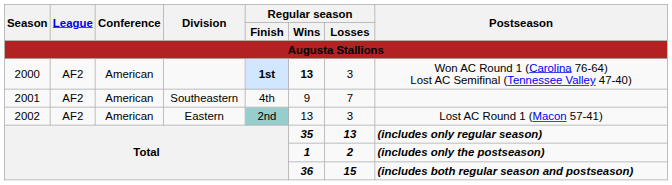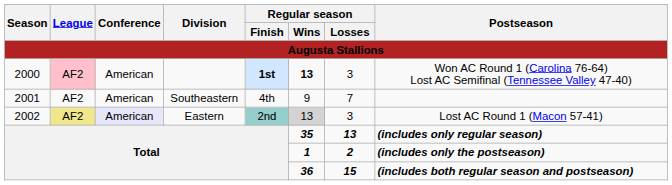(73, 74) no background -> (73, 74) pink background
(73, 117) no background -> (73, 117) khaki background
(129, 117) no background -> (129, 117) lavender background
(307, 117) no background -> (307, 117) lightgrey background
